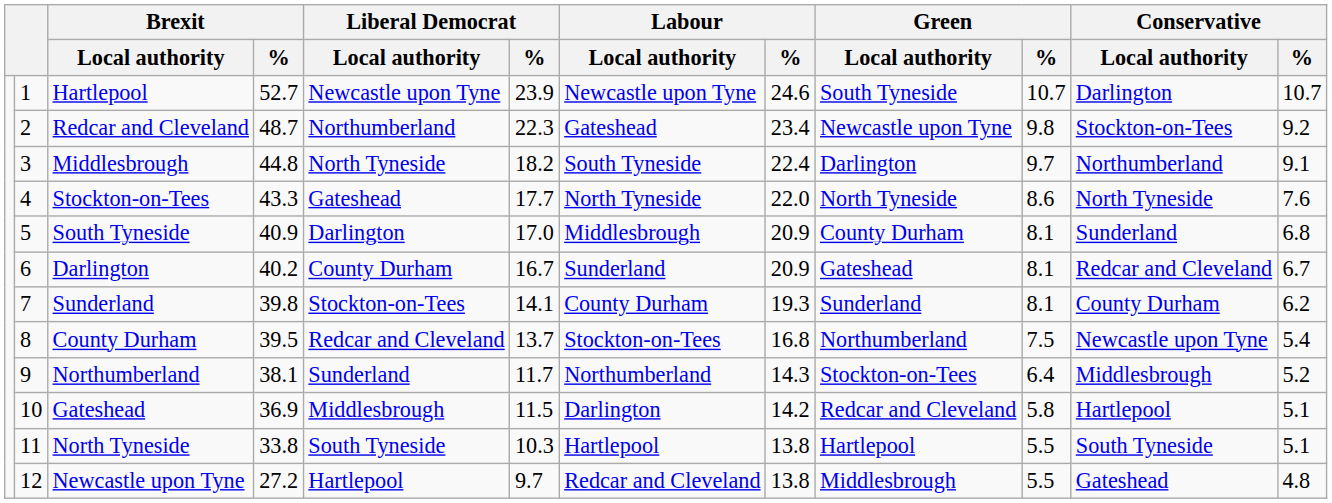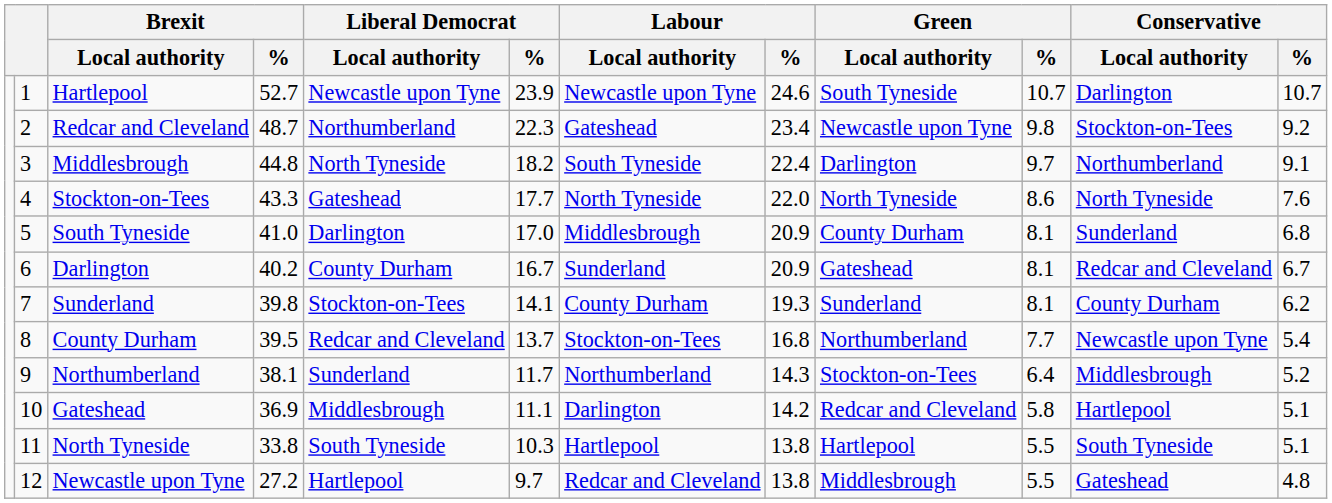(279, 233) 40.9 -> (279, 233) 41.0
(1041, 339) 7.5 -> (1041, 339) 7.7
(534, 410) 11.5 -> (534, 410) 11.1
